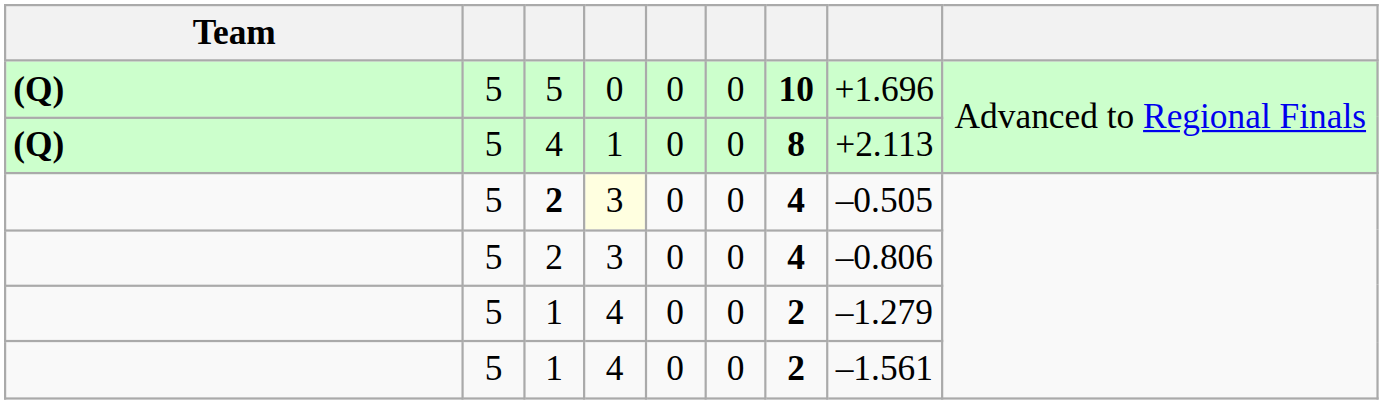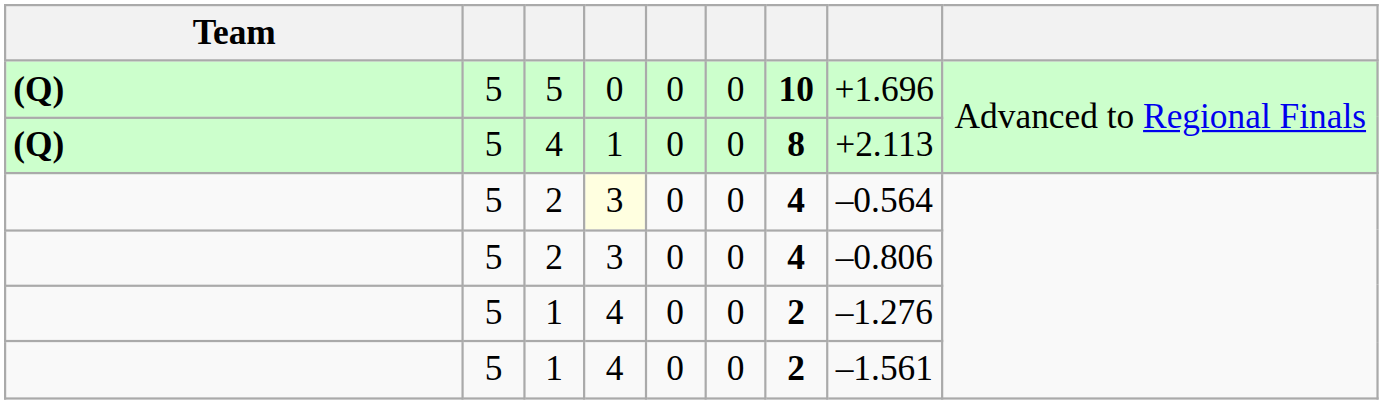(554, 200) bold -> (554, 200) normal
(884, 200) –0.505 -> (884, 200) –0.564
(884, 312) –1.279 -> (884, 312) –1.276
